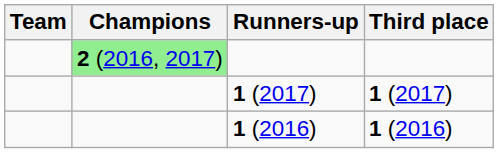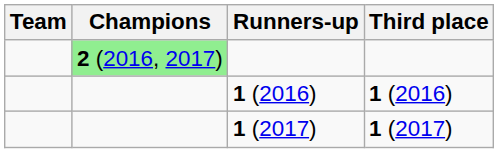(275, 93) 1 (2017) -> (275, 93) 1 (2016)
(411, 93) 1 (2017) -> (411, 93) 1 (2016)
(275, 128) 1 (2016) -> (275, 128) 1 (2017)
(411, 128) 1 (2016) -> (411, 128) 1 (2017)
